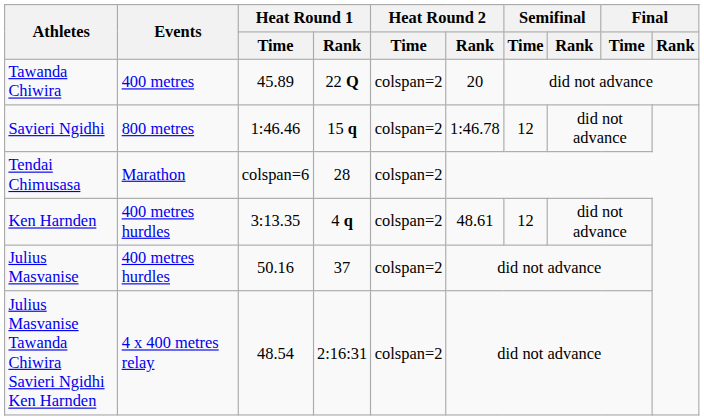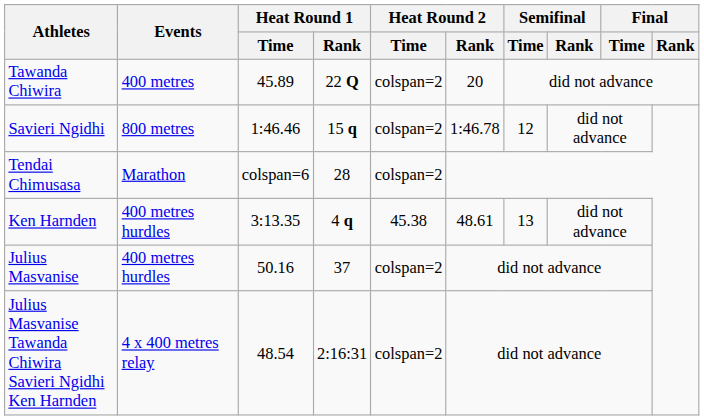(409, 221) colspan=2 -> (409, 221) 45.38
(526, 221) 12 -> (526, 221) 13
